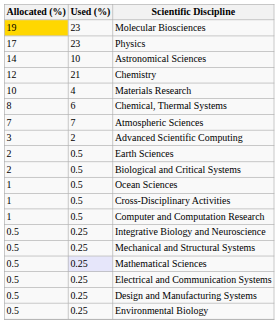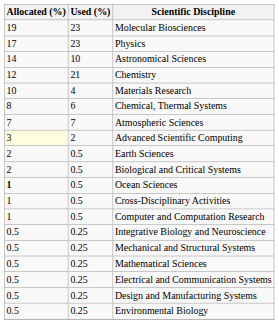(12, 28) gold background -> (12, 28) no background
(9, 138) no background -> (9, 138) lightyellow background
(9, 185) normal -> (9, 185) bold
(79, 264) lavender background -> (79, 264) no background
